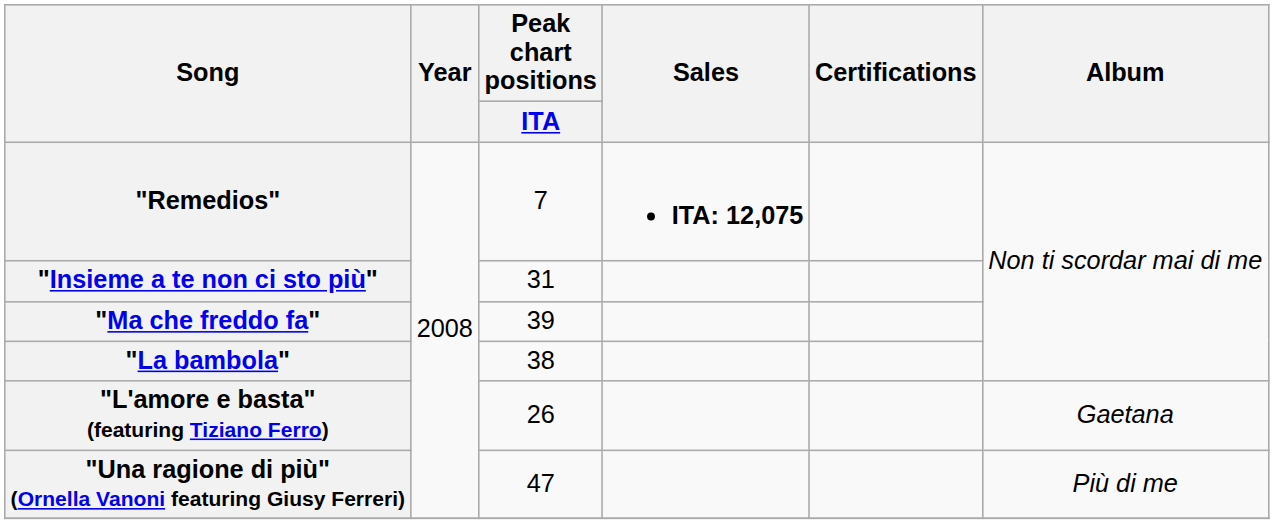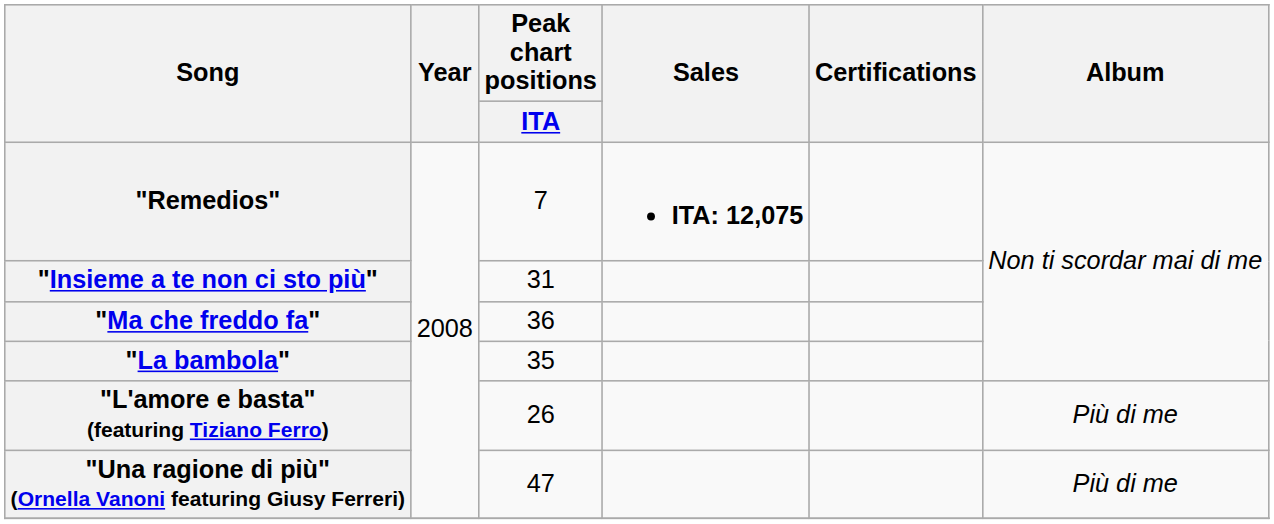(541, 320) 39 -> (541, 320) 36
(541, 360) 38 -> (541, 360) 35
(1125, 415) Gaetana -> (1125, 415) Più di me
